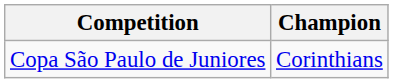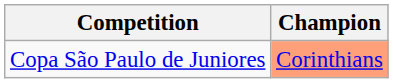(329, 58) no background -> (329, 58) lightsalmon background
